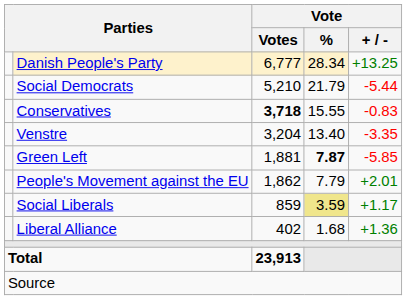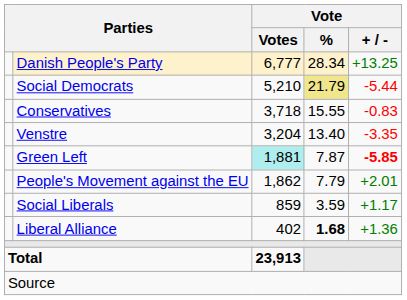(326, 87) no background -> (326, 87) khaki background
(282, 110) bold -> (282, 110) normal
(282, 157) no background -> (282, 157) paleturquoise background
(331, 157) bold -> (331, 157) normal
(381, 157) normal -> (381, 157) bold
(331, 205) khaki background -> (331, 205) no background
(331, 228) normal -> (331, 228) bold
